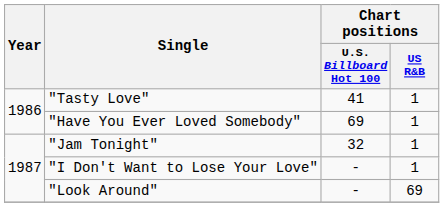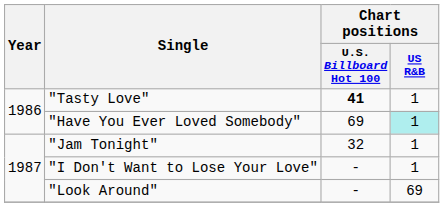(356, 100) normal -> (356, 100) bold
(415, 123) no background -> (415, 123) paleturquoise background
